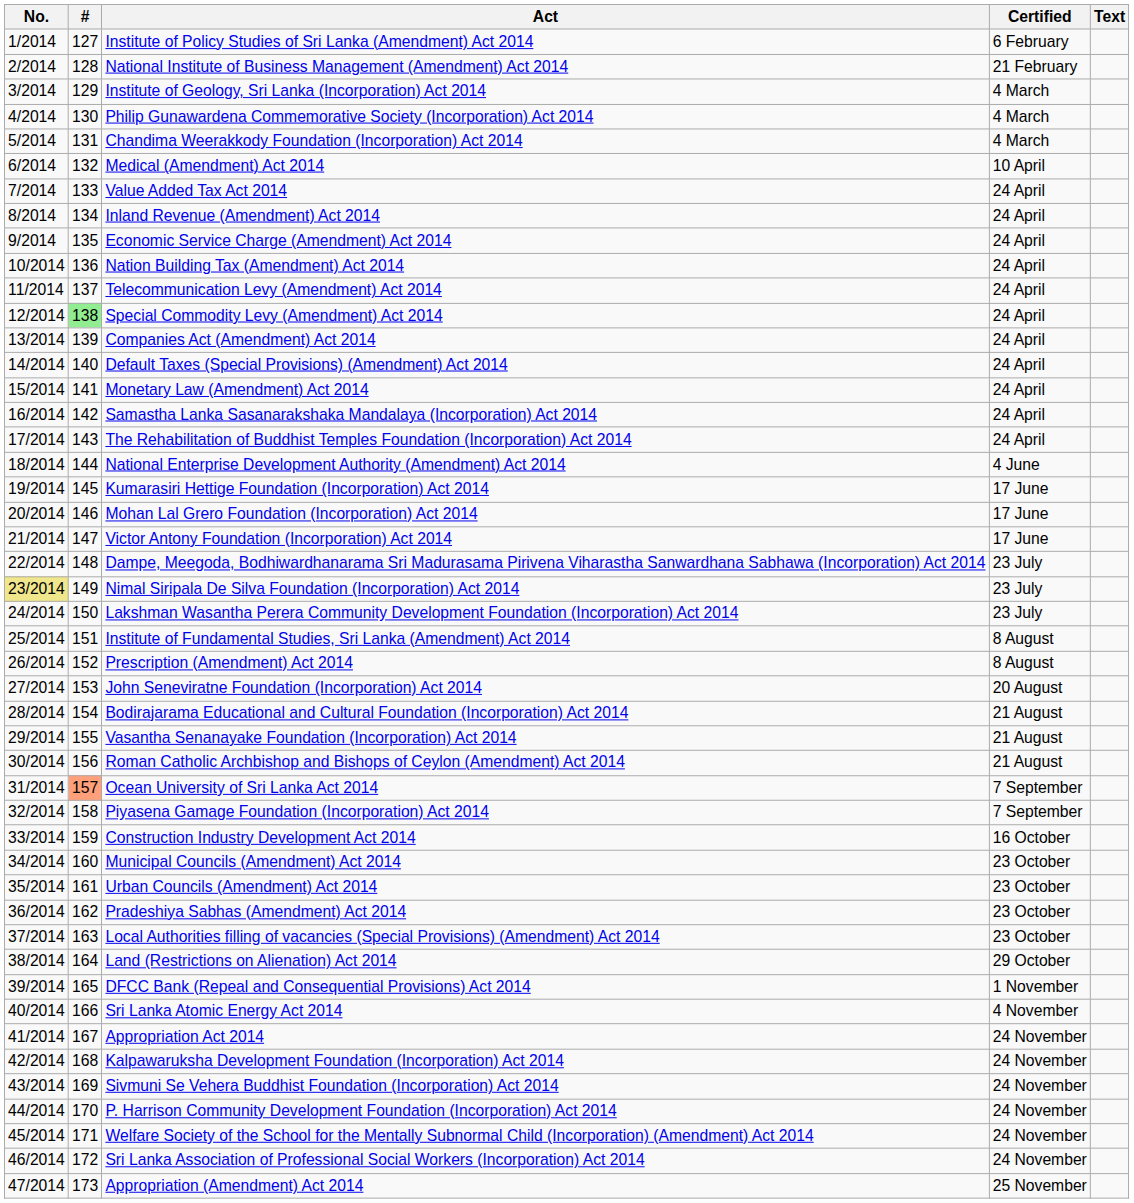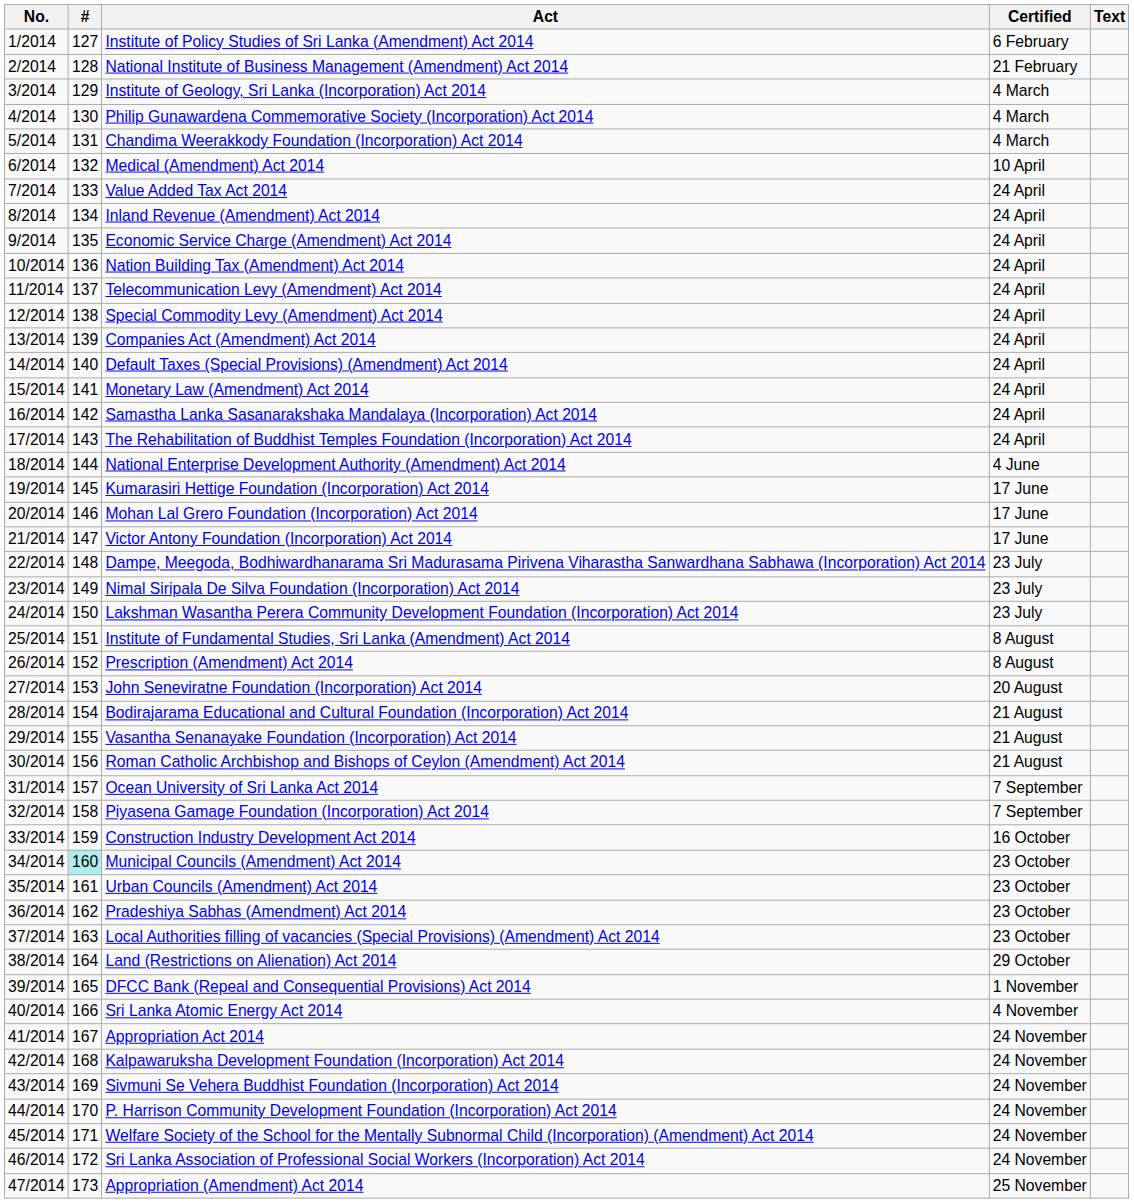(85, 315) lightgreen background -> (85, 315) no background
(36, 588) khaki background -> (36, 588) no background
(85, 787) lightsalmon background -> (85, 787) no background
(85, 862) no background -> (85, 862) paleturquoise background
